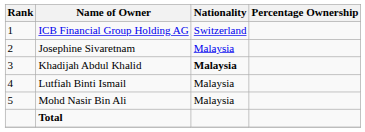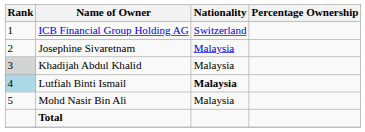(10, 65) no background -> (10, 65) lightgrey background
(215, 65) bold -> (214, 65) normal
(10, 83) no background -> (10, 83) lightblue background
(214, 83) normal -> (215, 83) bold
